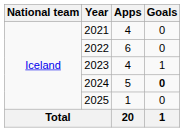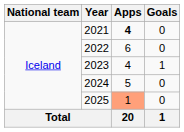(128, 30) normal -> (128, 30) bold
(162, 83) bold -> (162, 83) normal
(128, 100) no background -> (128, 100) lightsalmon background
